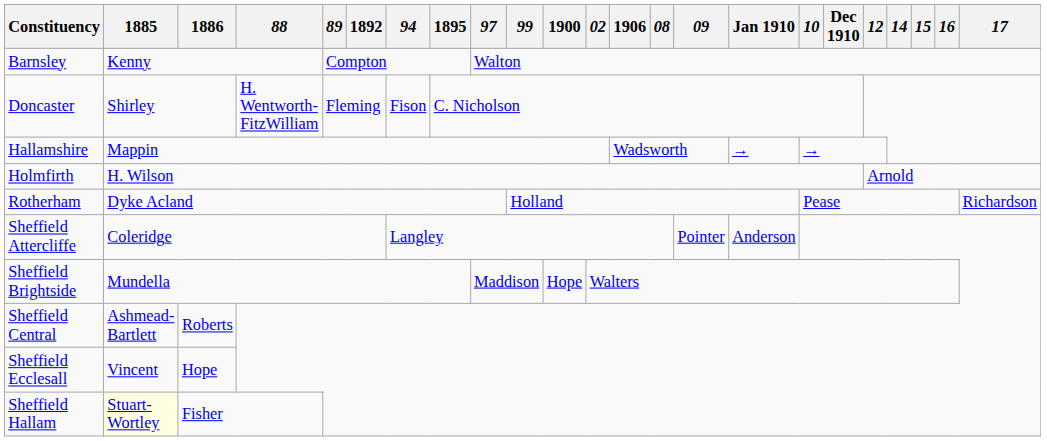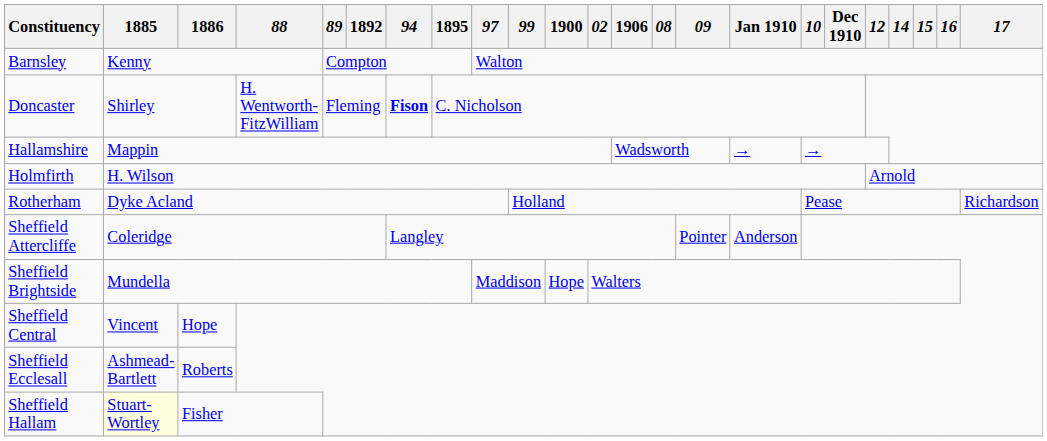(408, 105) normal -> (409, 105) bold
(141, 325) Ashmead-Bartlett -> (133, 325) Vincent
(207, 325) Roberts -> (200, 325) Hope
(133, 369) Vincent -> (141, 369) Ashmead-Bartlett
(200, 369) Hope -> (207, 369) Roberts
